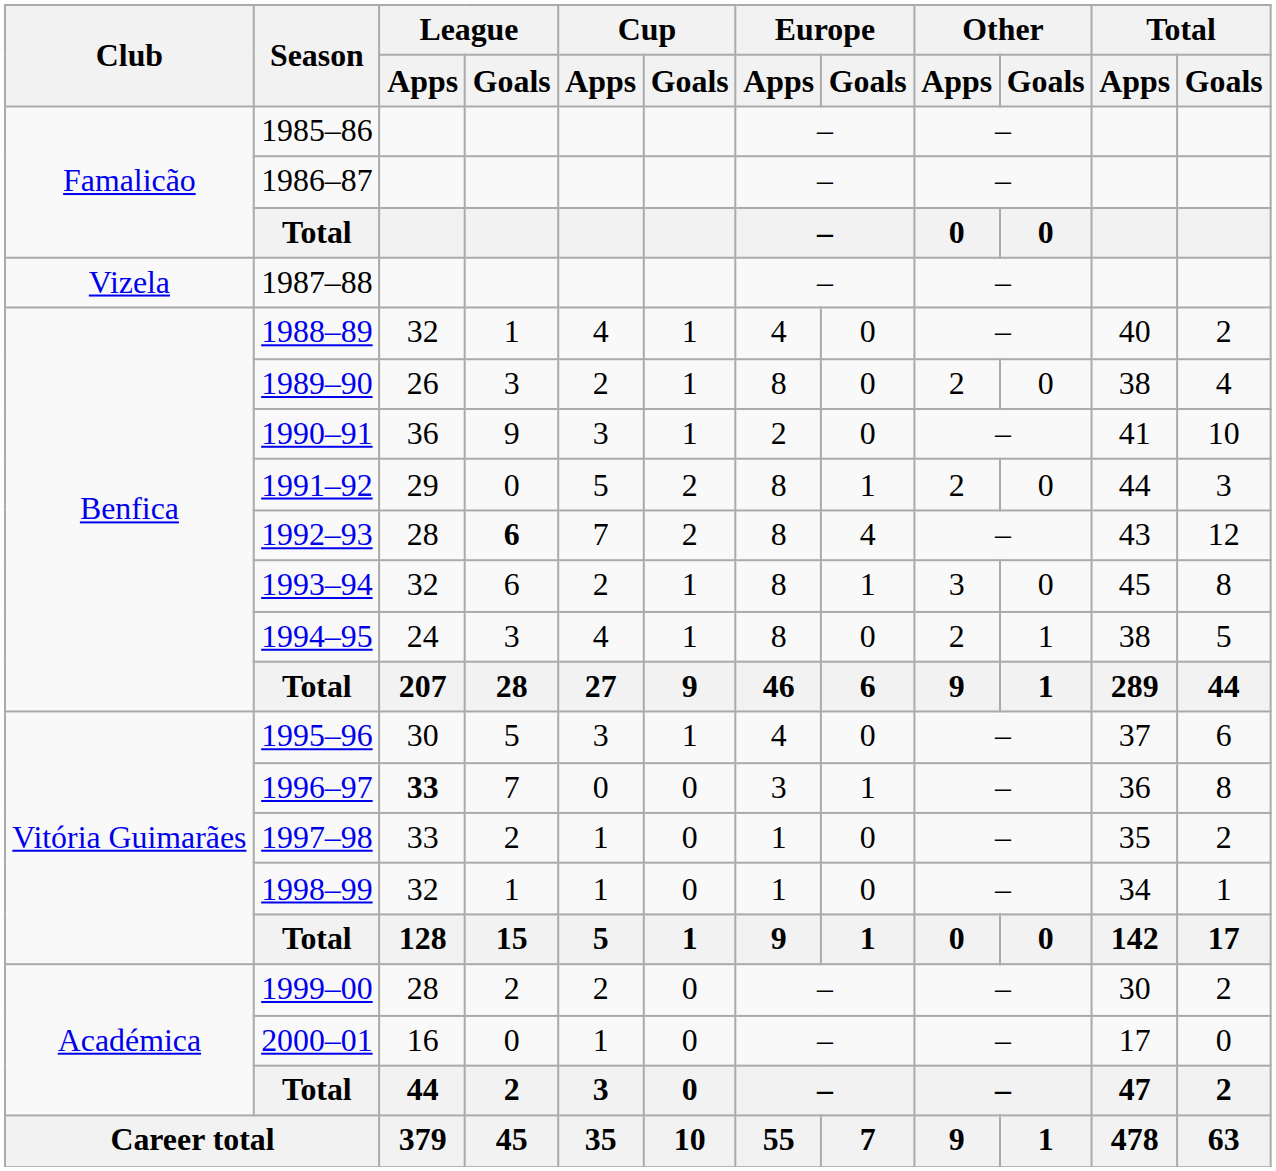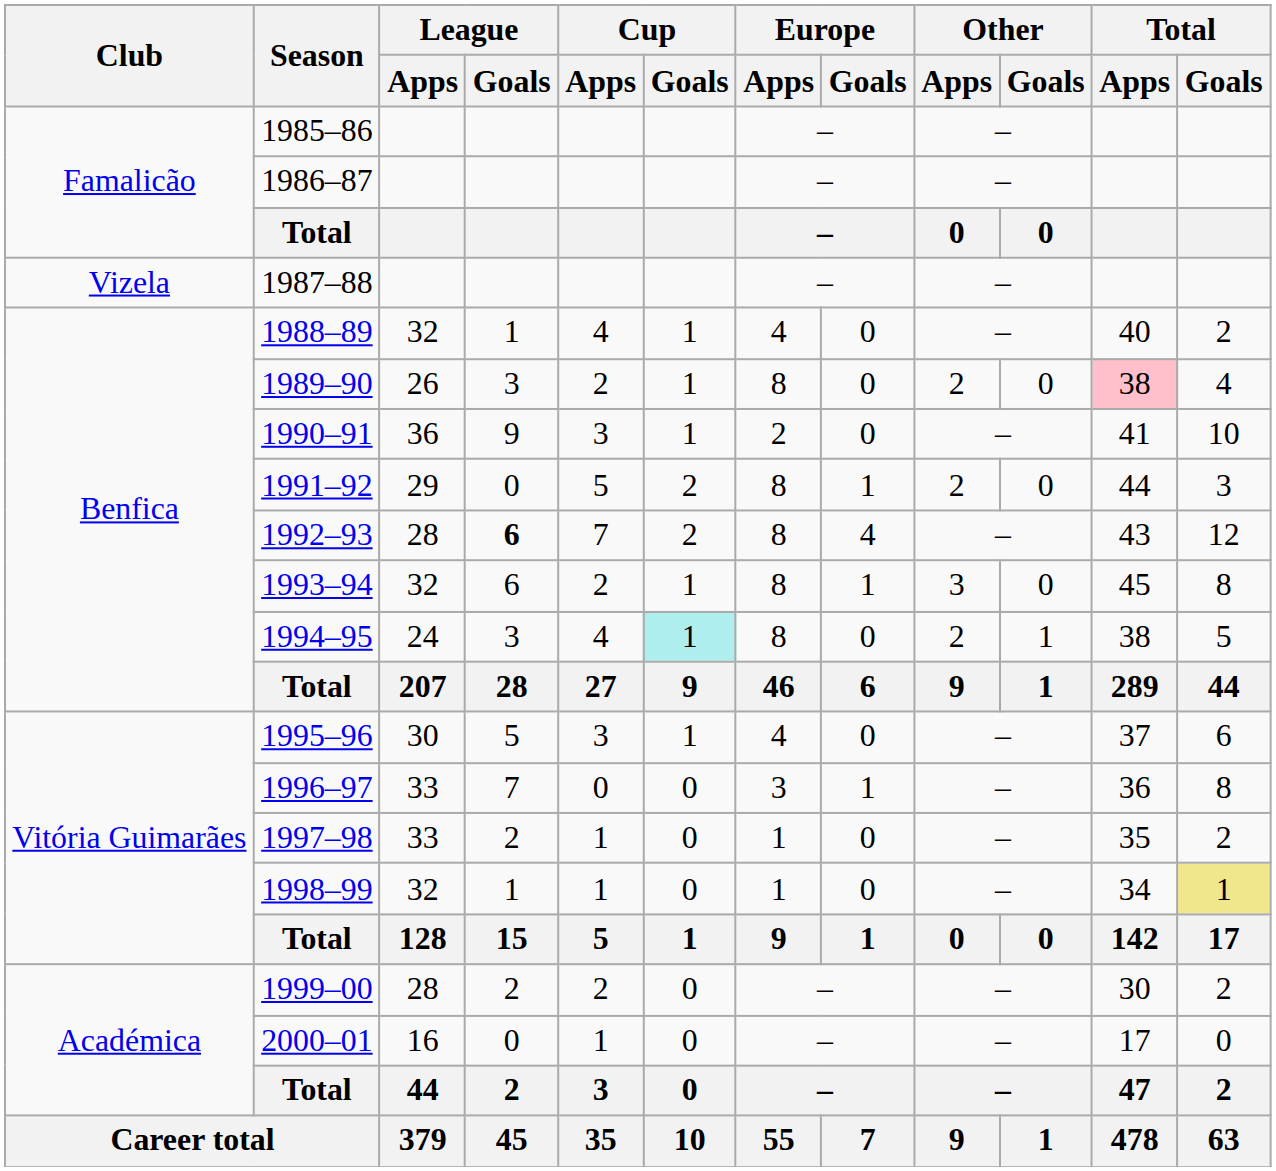(1135, 383) no background -> (1135, 383) pink background
(690, 635) no background -> (690, 635) paleturquoise background
(423, 787) bold -> (423, 787) normal
(1224, 888) no background -> (1224, 888) khaki background
